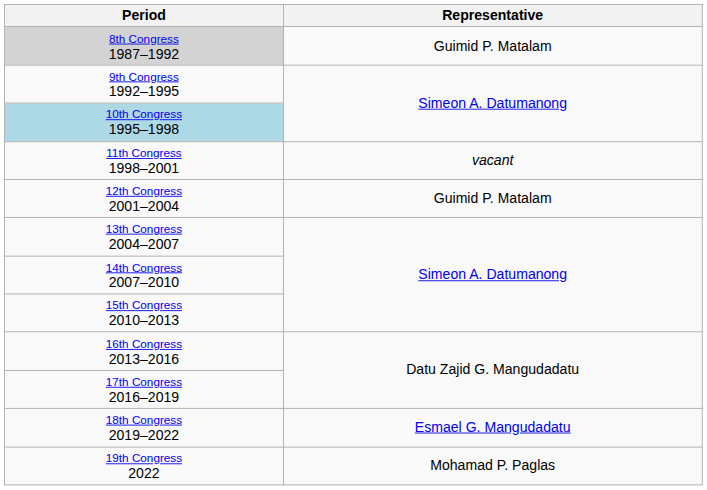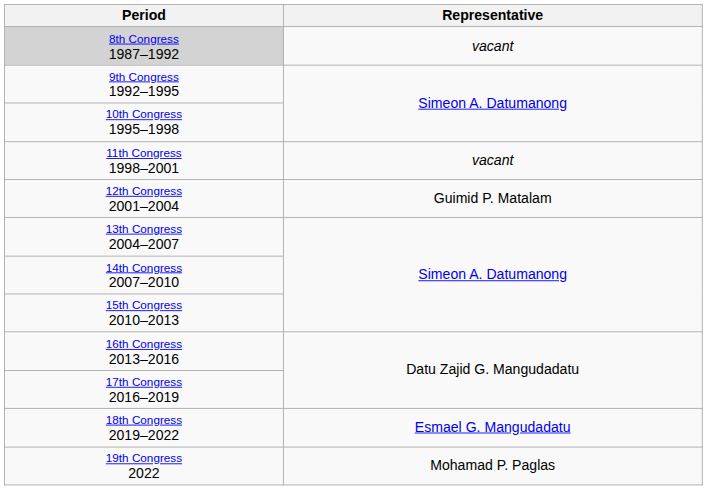(493, 45) Guimid P. Matalam -> (493, 45) vacant
(144, 123) lightblue background -> (144, 123) no background
